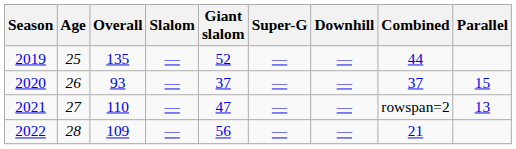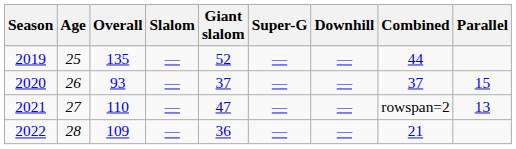(223, 131) 56 -> (223, 131) 36
